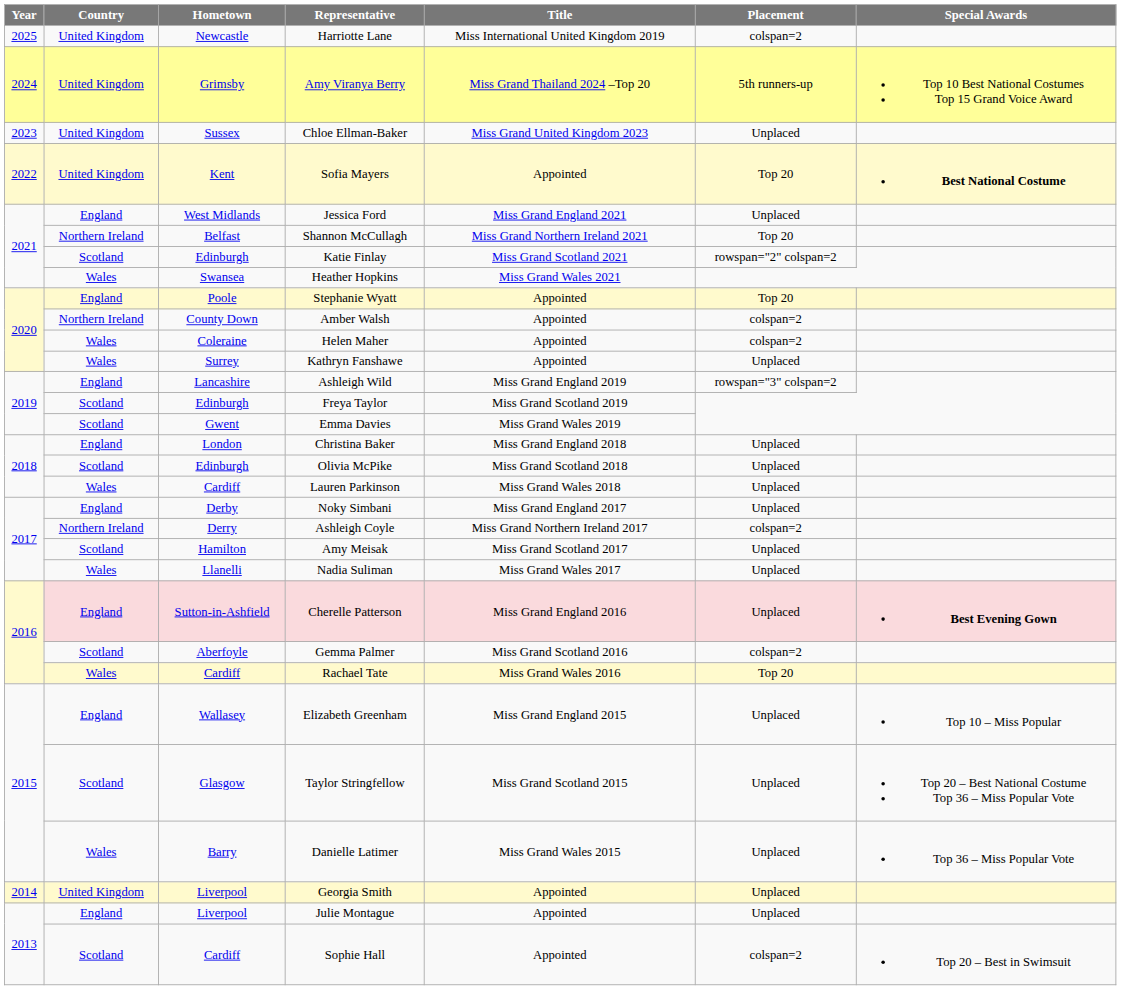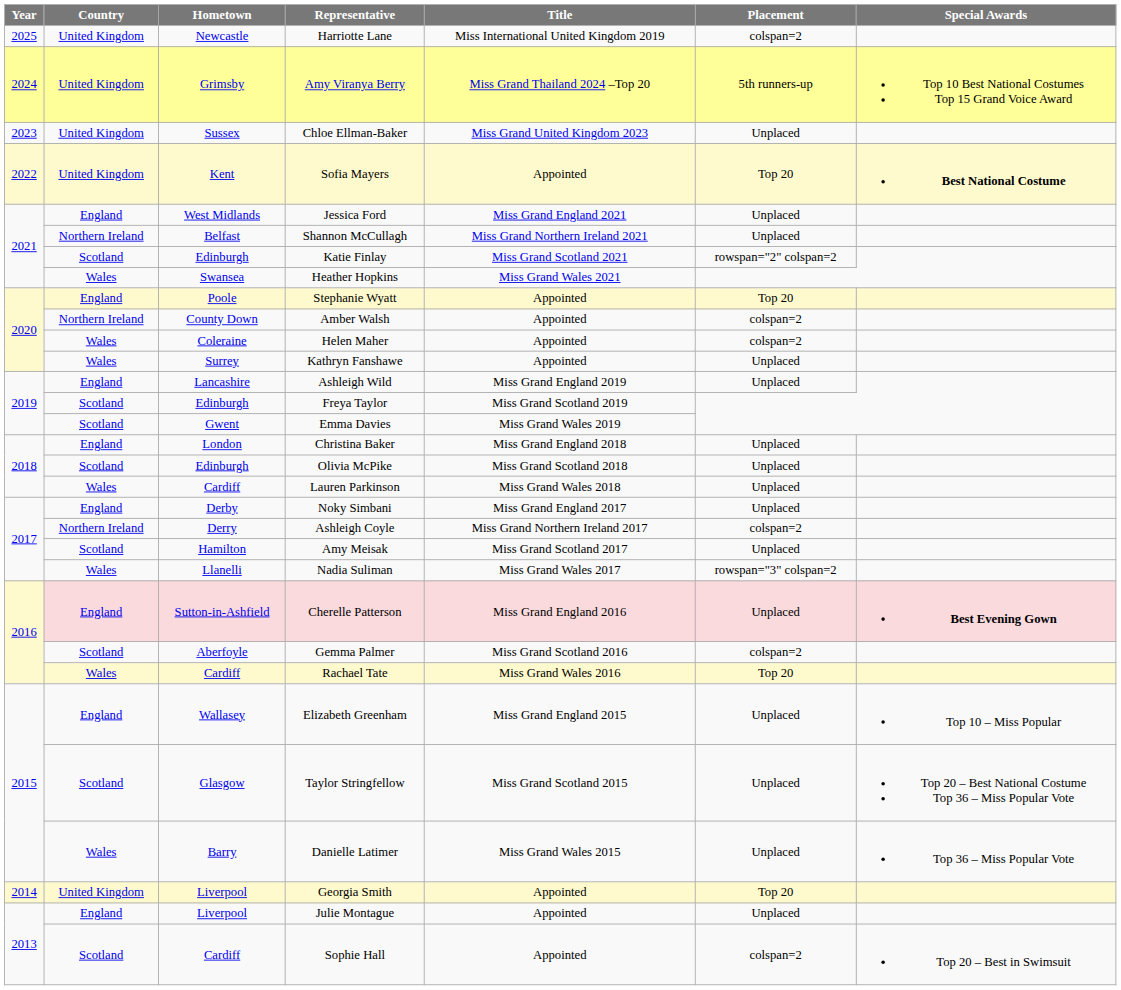(776, 236) Top 20 -> (776, 236) Unplaced
(776, 382) rowspan="3" colspan=2 -> (776, 382) Unplaced
(776, 570) Unplaced -> (776, 570) rowspan="3" colspan=2
(776, 893) Unplaced -> (776, 893) Top 20
